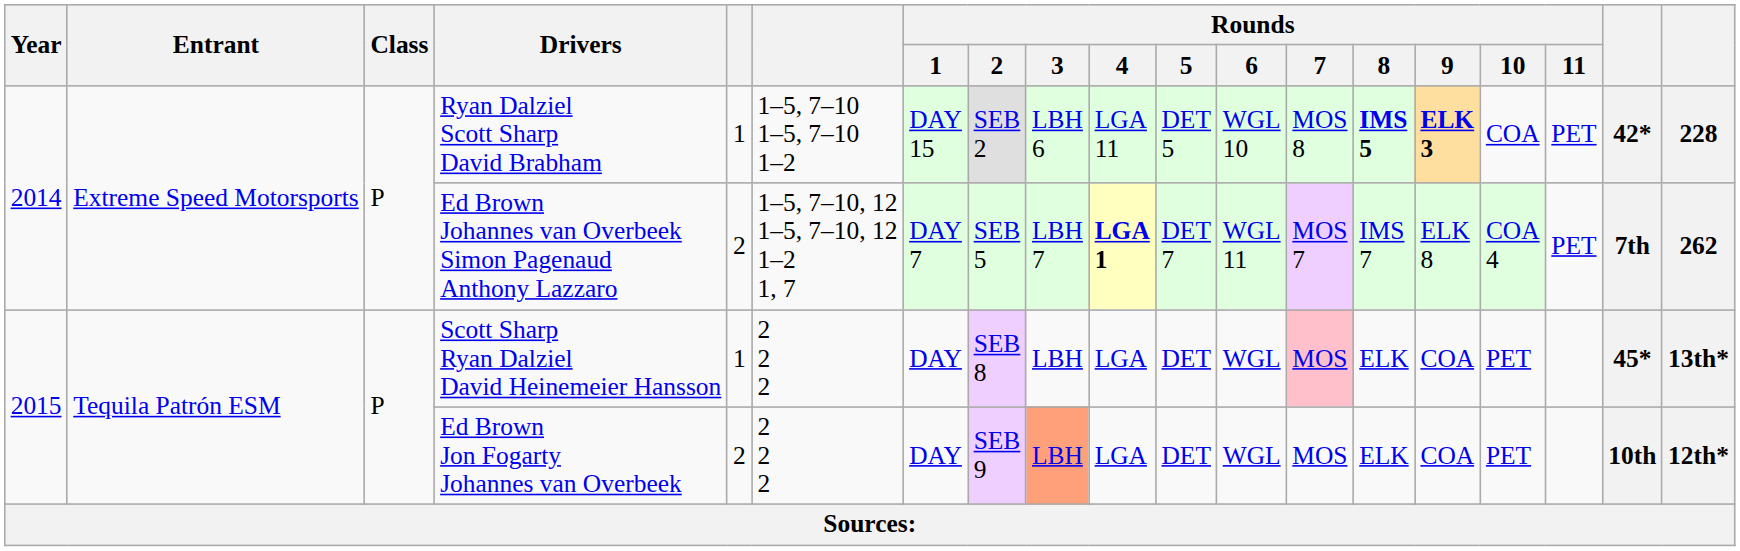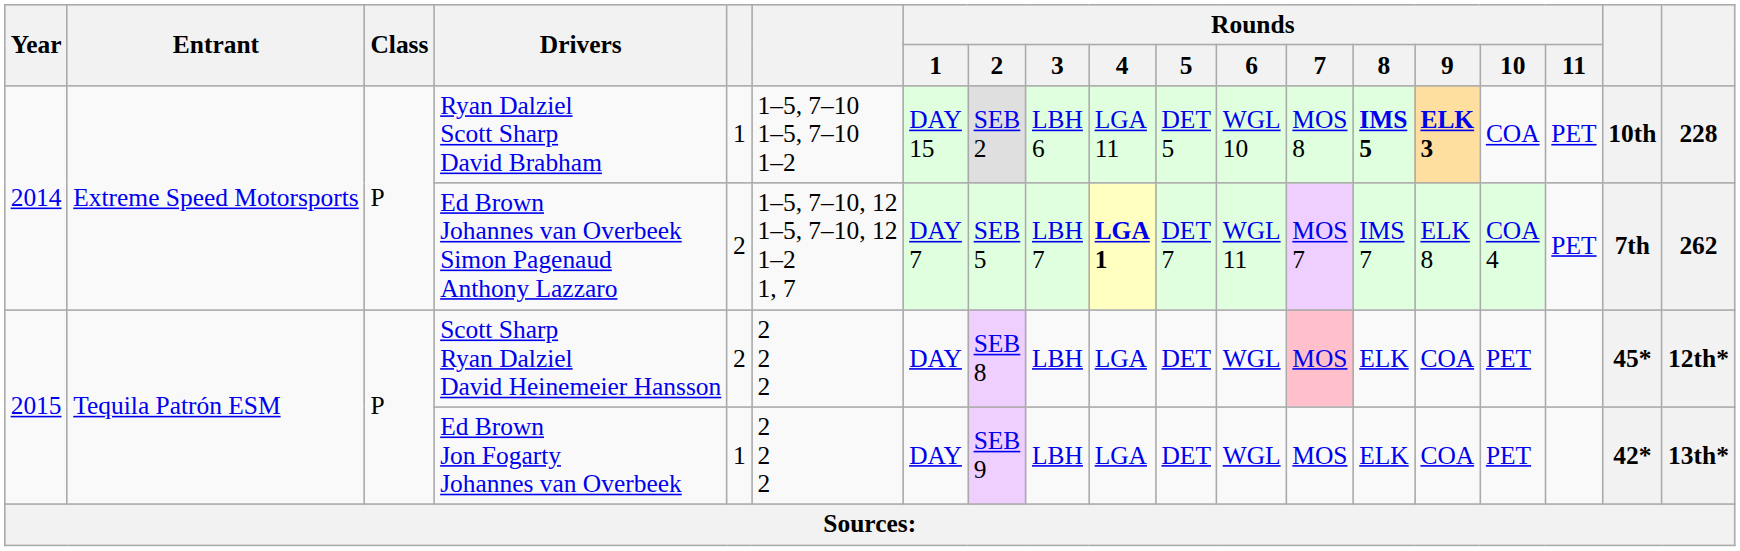(1632, 133) 42* -> (1632, 133) 10th
(739, 357) 1 -> (739, 357) 2
(1698, 357) 13th* -> (1698, 357) 12th*
(739, 455) 2 -> (739, 455) 1
(1057, 455) lightsalmon background -> (1057, 455) no background
(1632, 455) 10th -> (1632, 455) 42*
(1698, 455) 12th* -> (1698, 455) 13th*
